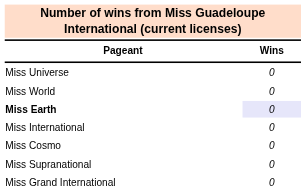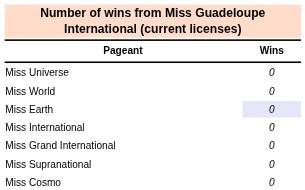(31, 109) bold -> (29, 109) normal
(33, 146) Miss Cosmo -> (60, 146) Miss Grand International
(60, 183) Miss Grand International -> (33, 183) Miss Cosmo
